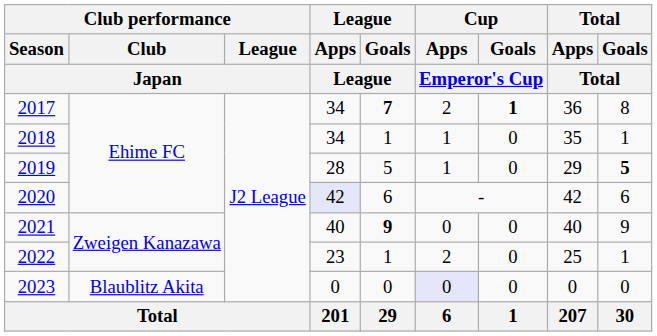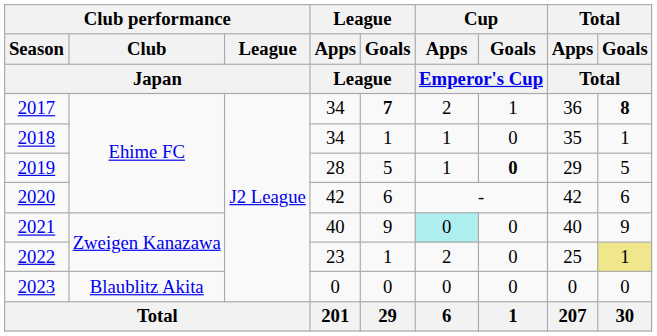(513, 108) bold -> (513, 108) normal
(625, 108) normal -> (625, 108) bold
(513, 167) normal -> (513, 167) bold
(625, 167) bold -> (625, 167) normal
(335, 197) lavender background -> (335, 197) no background
(388, 227) bold -> (388, 227) normal
(447, 227) no background -> (447, 227) paleturquoise background
(625, 256) no background -> (625, 256) khaki background
(447, 286) lavender background -> (447, 286) no background
